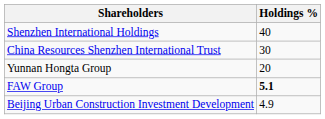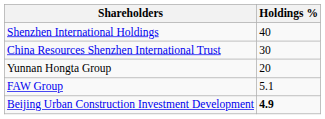(267, 86) bold -> (267, 86) normal
(267, 104) normal -> (267, 104) bold
